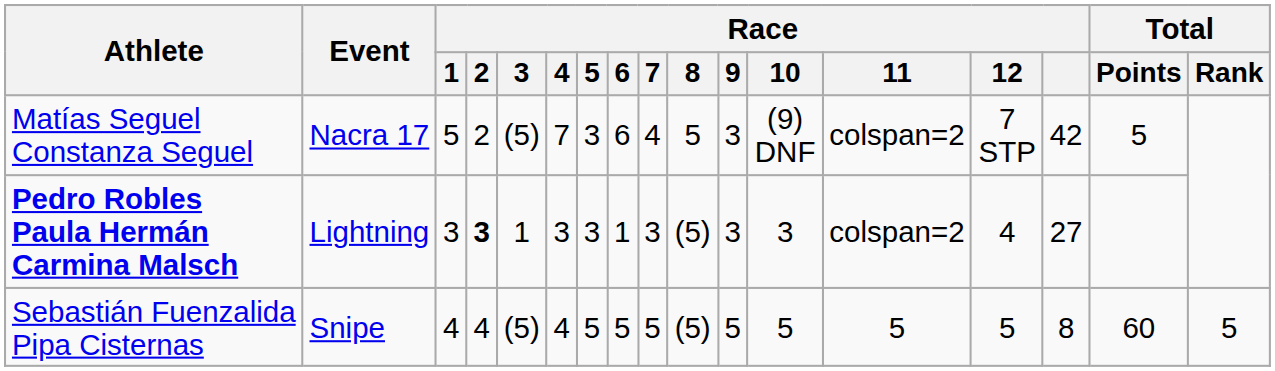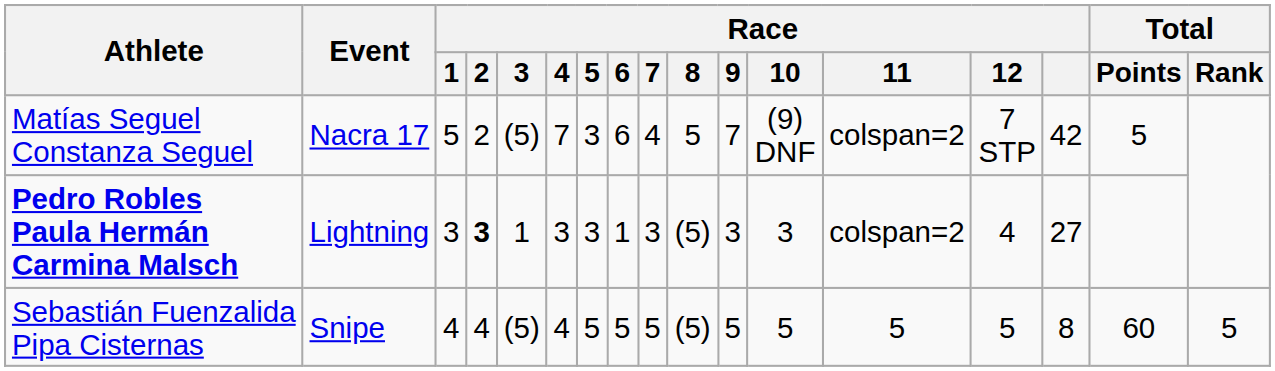(733, 136) 3 -> (733, 136) 7
